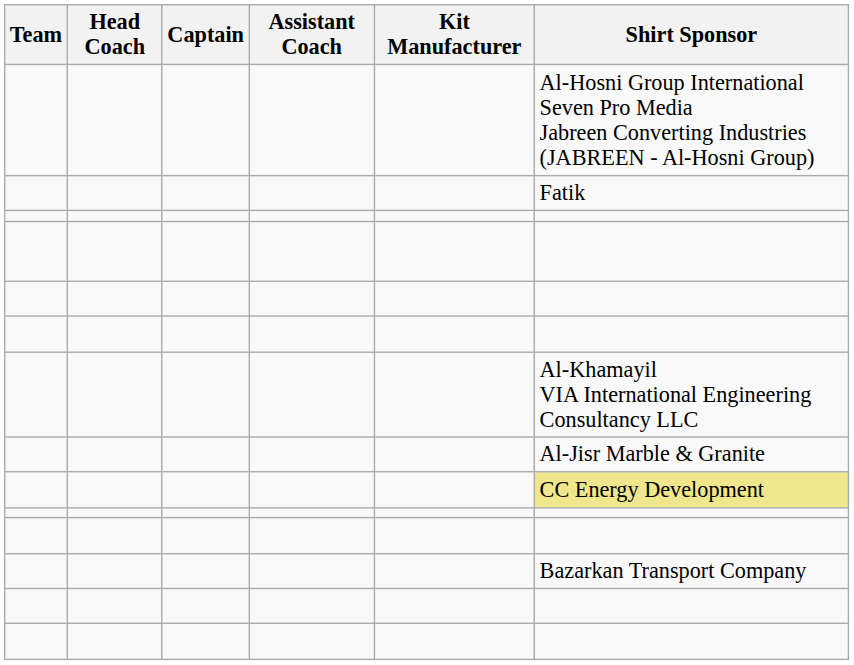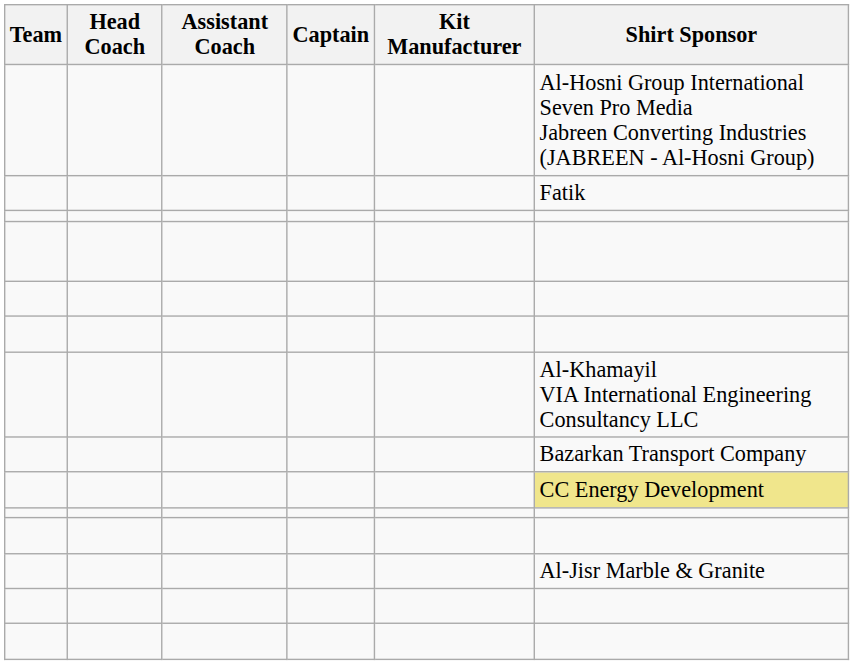columns swapped: (312, 34) <-> (206, 34)
(652, 454) Al-Jisr Marble & Granite -> (673, 454) Bazarkan Transport Company
(673, 570) Bazarkan Transport Company -> (652, 570) Al-Jisr Marble & Granite
